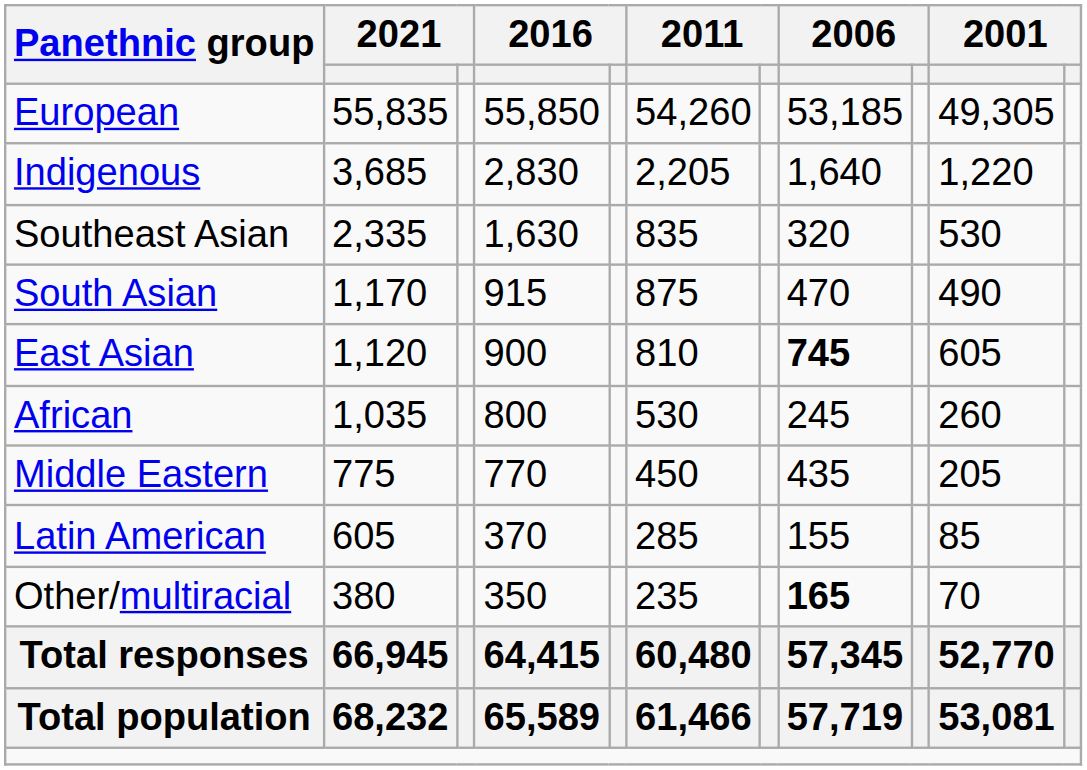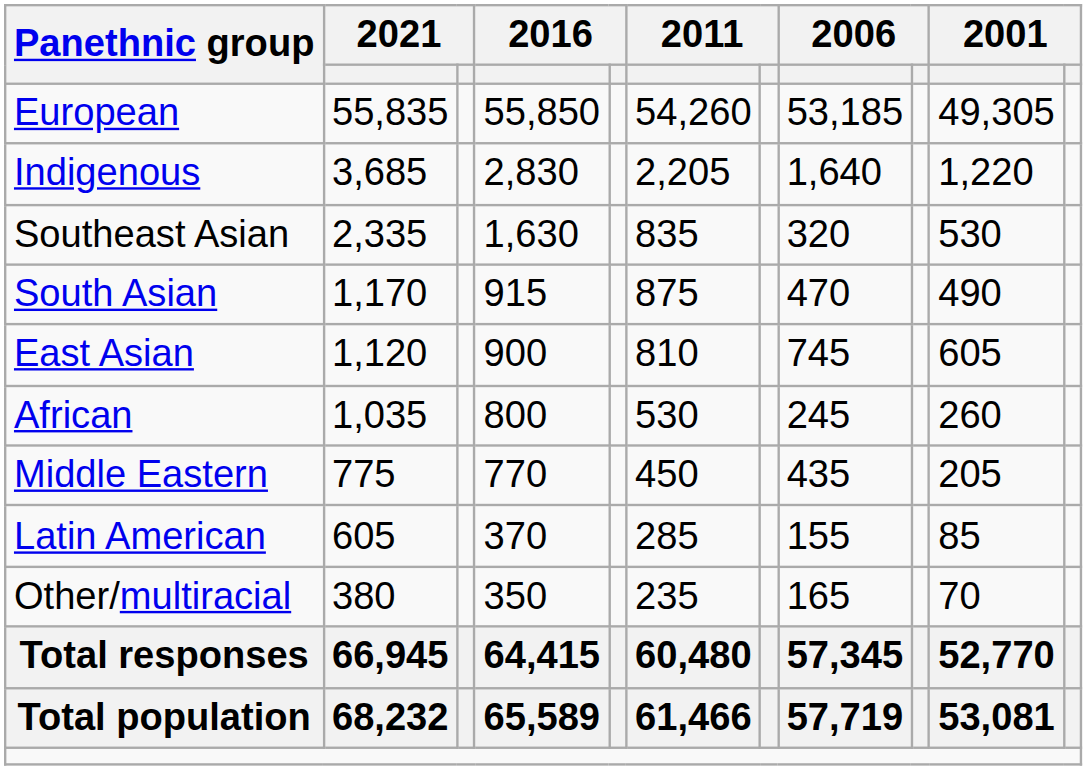(818, 354) bold -> (818, 354) normal
(818, 595) bold -> (818, 595) normal
